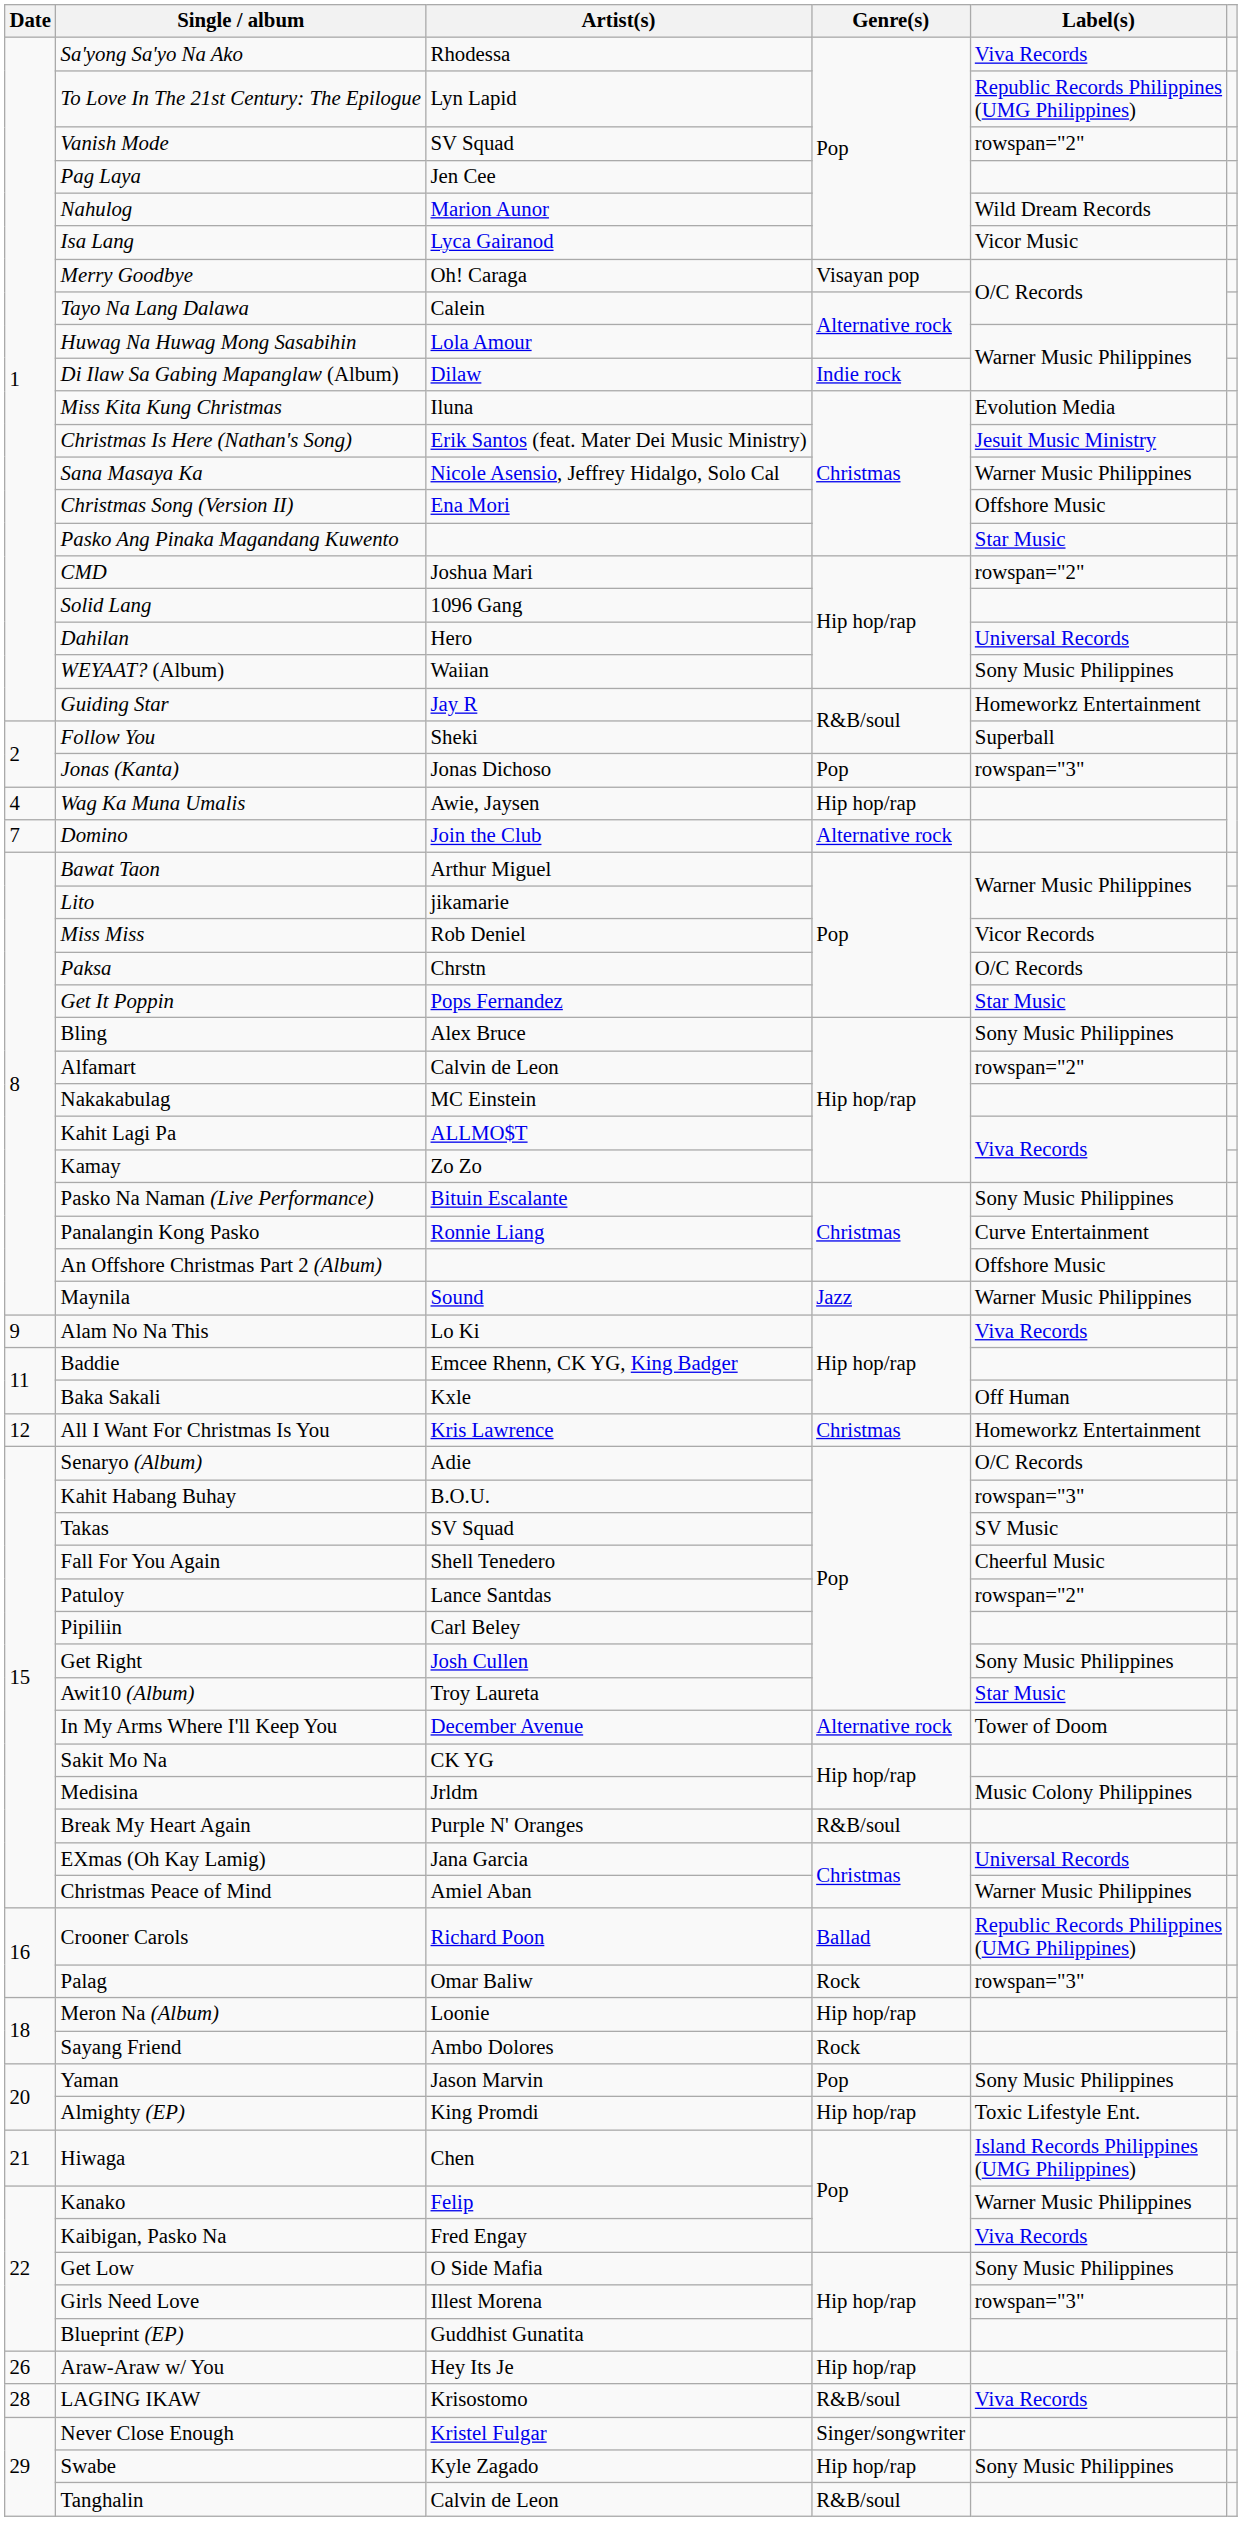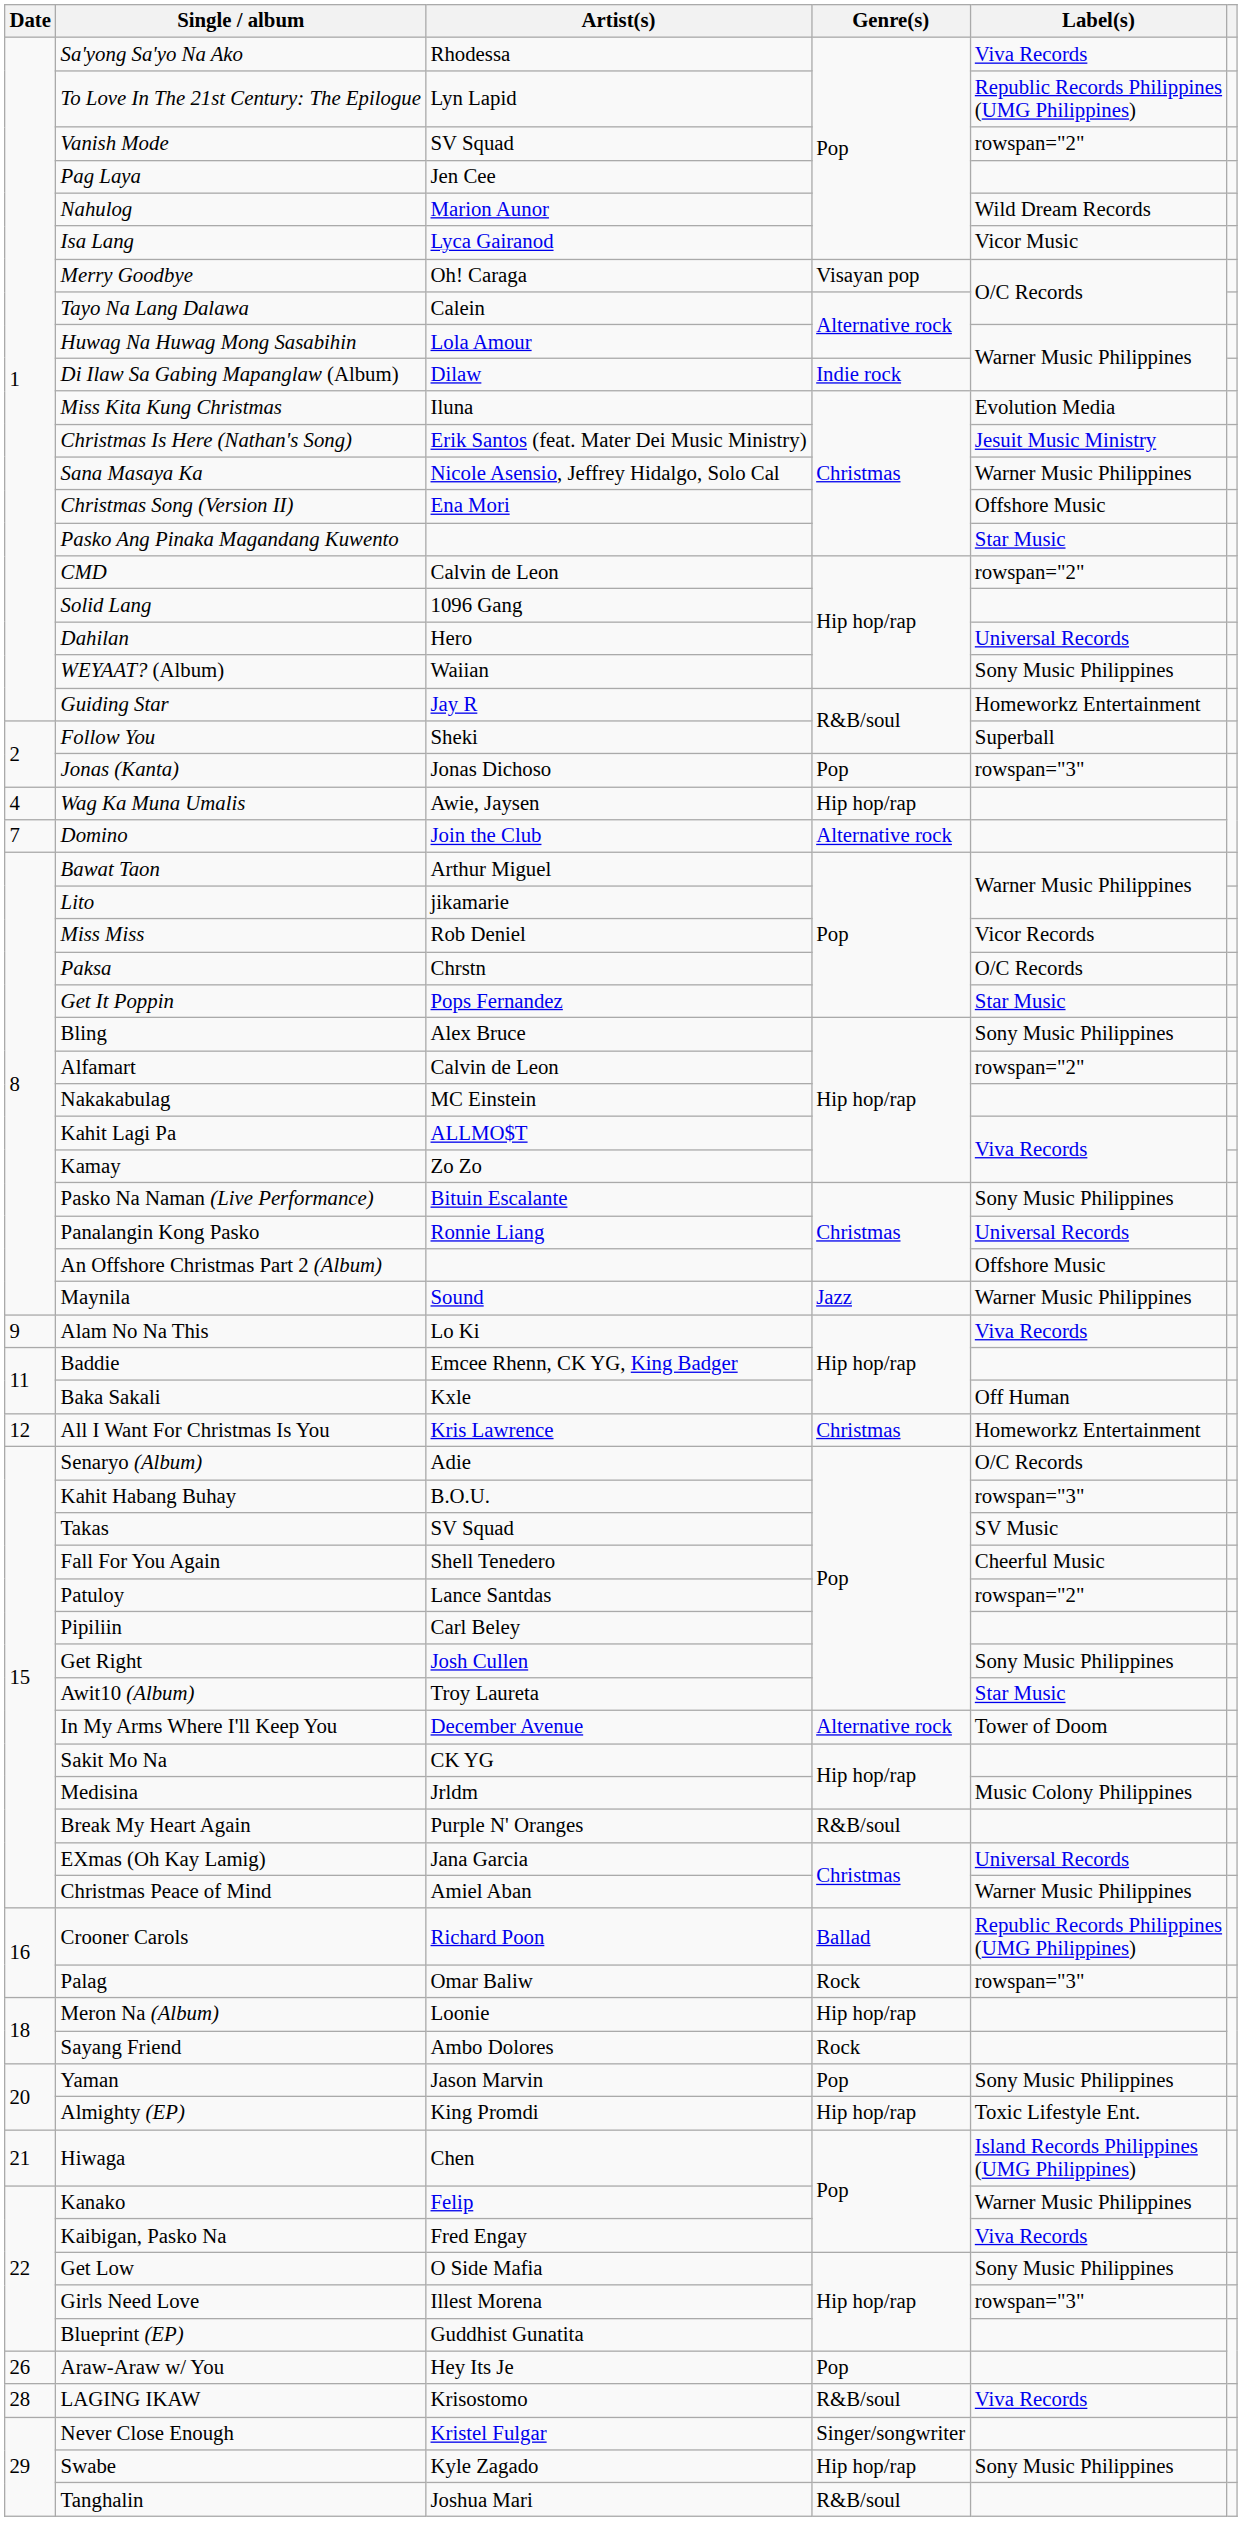(482, 572) Joshua Mari -> (495, 572) Calvin de Leon
(1062, 1231) Curve Entertainment -> (1052, 1231) Universal Records
(866, 2367) Hip hop/rap -> (832, 2367) Pop
(495, 2499) Calvin de Leon -> (482, 2499) Joshua Mari
